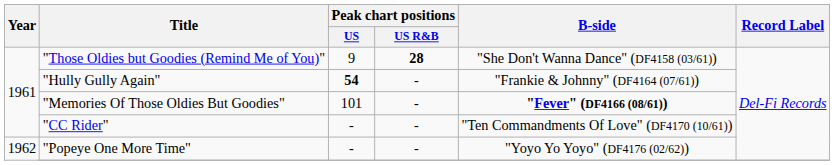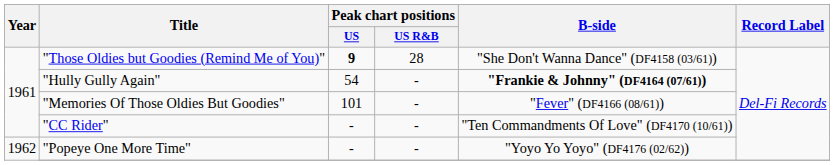(351, 58) normal -> (351, 58) bold
(416, 58) bold -> (416, 58) normal
(351, 80) bold -> (351, 80) normal
(597, 80) normal -> (597, 80) bold
(597, 103) bold -> (597, 103) normal
